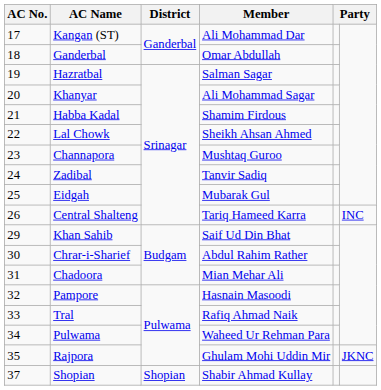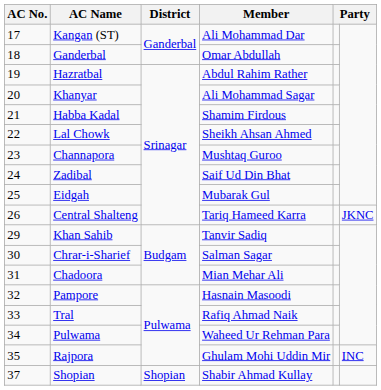(237, 74) Salman Sagar -> (255, 74) Abdul Rahim Rather
(234, 174) Tanvir Sadiq -> (246, 174) Saif Ud Din Bhat
(353, 214) INC -> (358, 214) JKNC
(246, 235) Saif Ud Din Bhat -> (234, 235) Tanvir Sadiq
(255, 255) Abdul Rahim Rather -> (237, 255) Salman Sagar
(358, 355) JKNC -> (353, 355) INC
